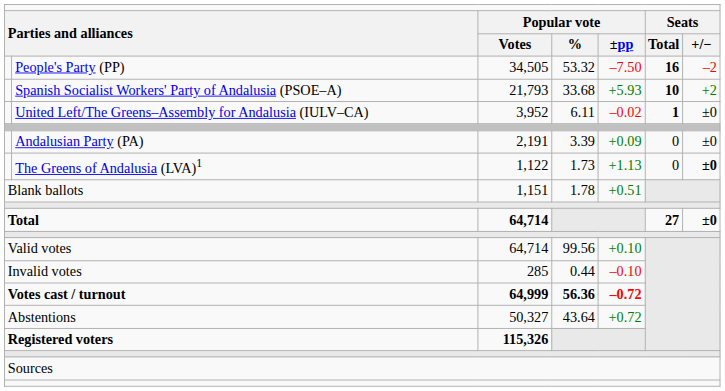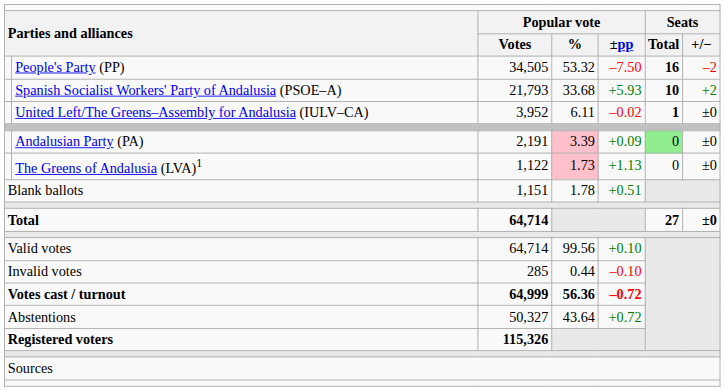(582, 141) no background -> (582, 141) pink background
(676, 141) no background -> (676, 141) lightgreen background
(582, 166) no background -> (582, 166) pink background
(709, 166) bold -> (709, 166) normal
